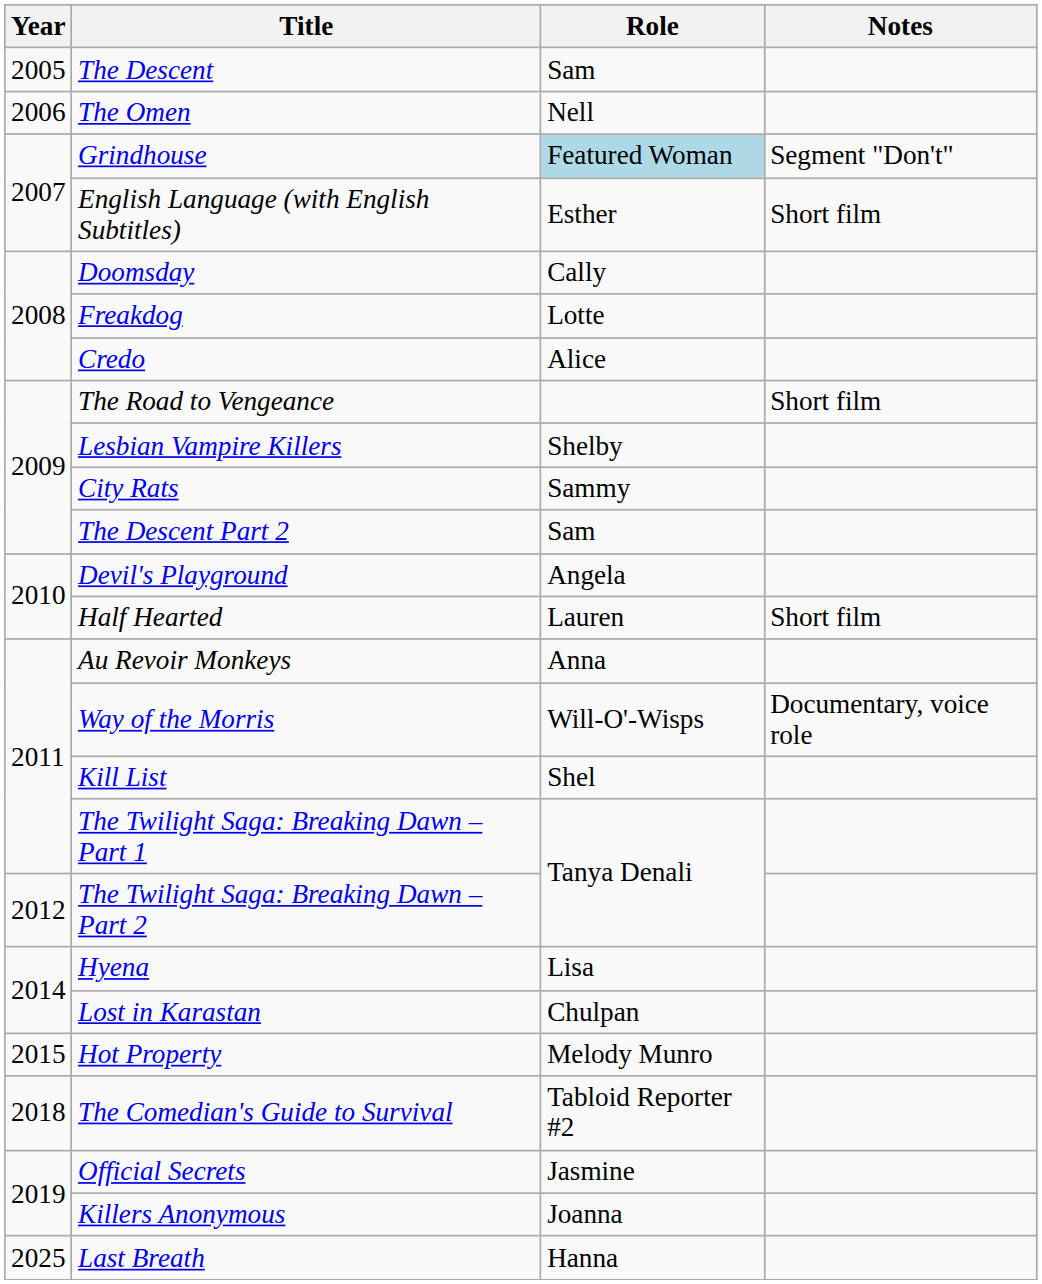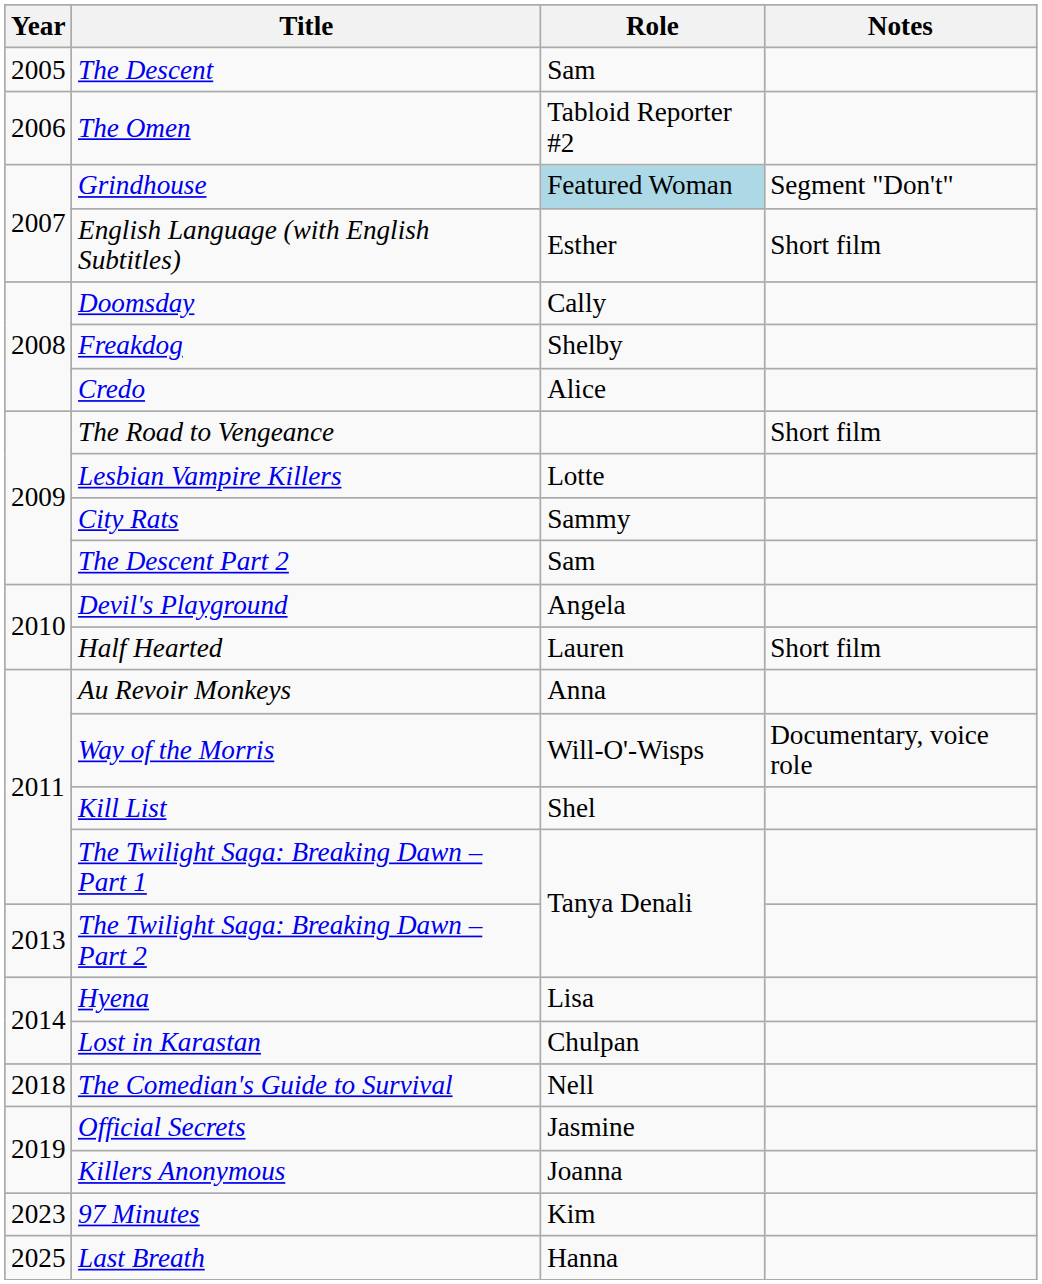(571, 112) Nell -> (639, 127) Tabloid Reporter #2
(576, 315) Lotte -> (585, 346) Shelby
(585, 444) Shelby -> (576, 475) Lotte
(38, 909) 2012 -> (38, 940) 2013
- row: (150, 1054)
(639, 1112) Tabloid Reporter #2 -> (571, 1084) Nell
+ row: (139, 1214)
